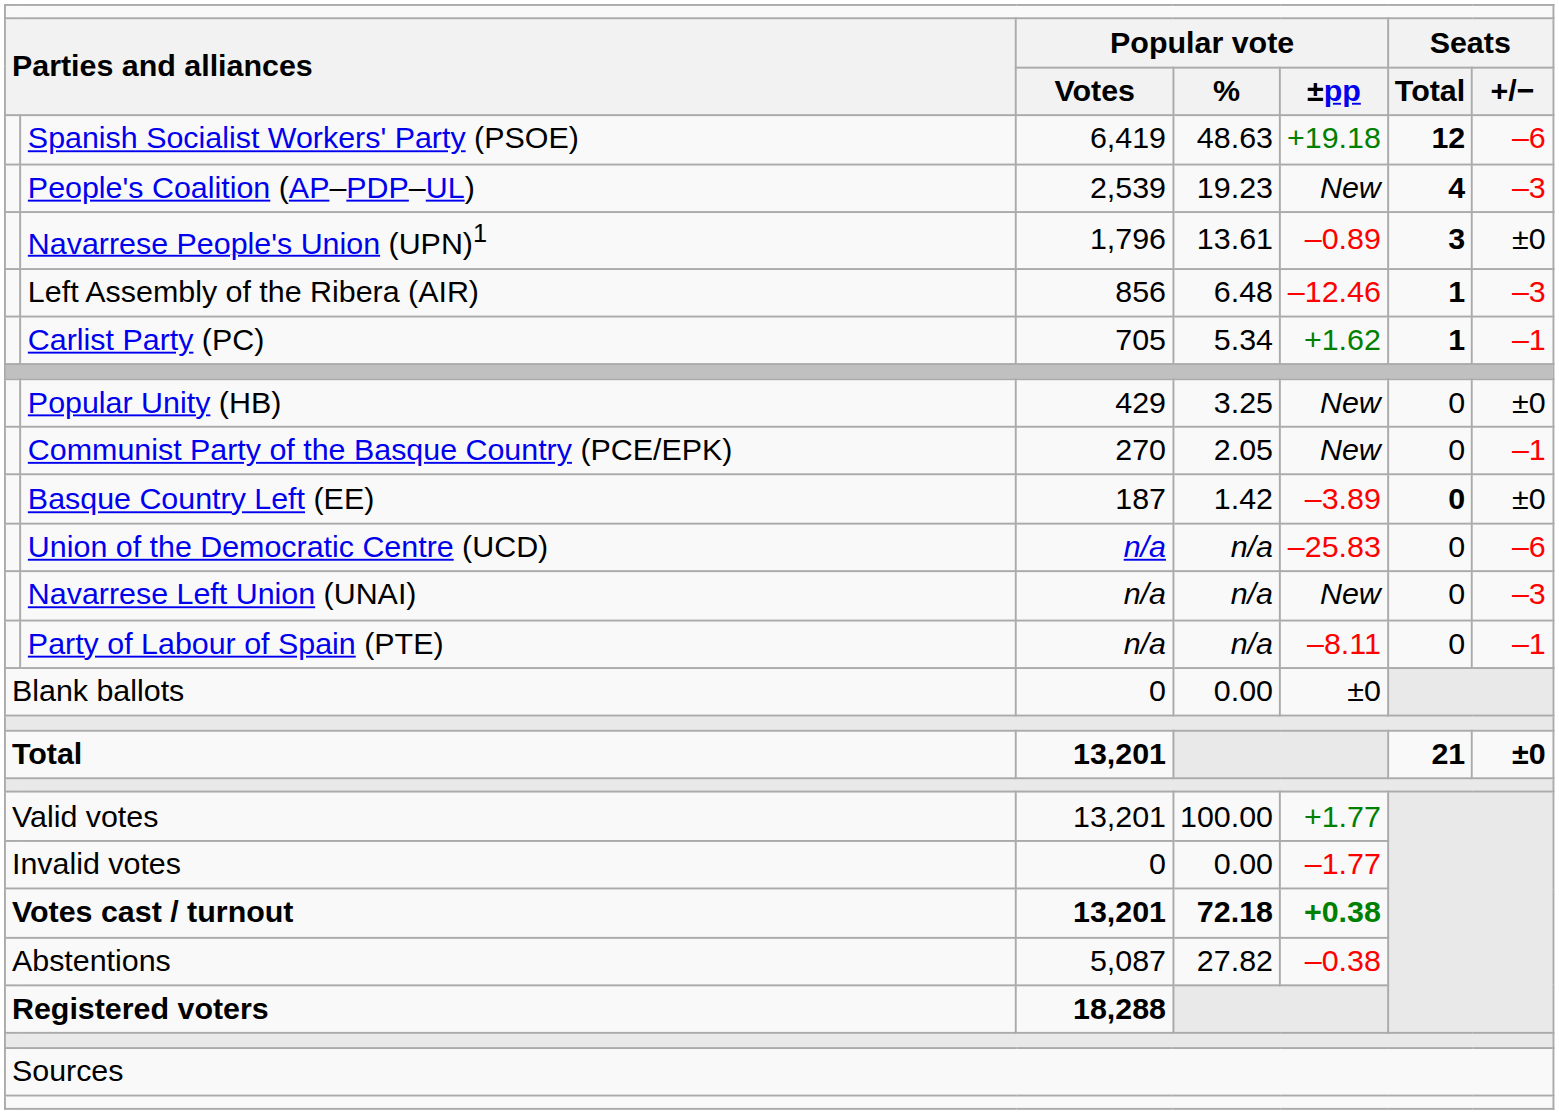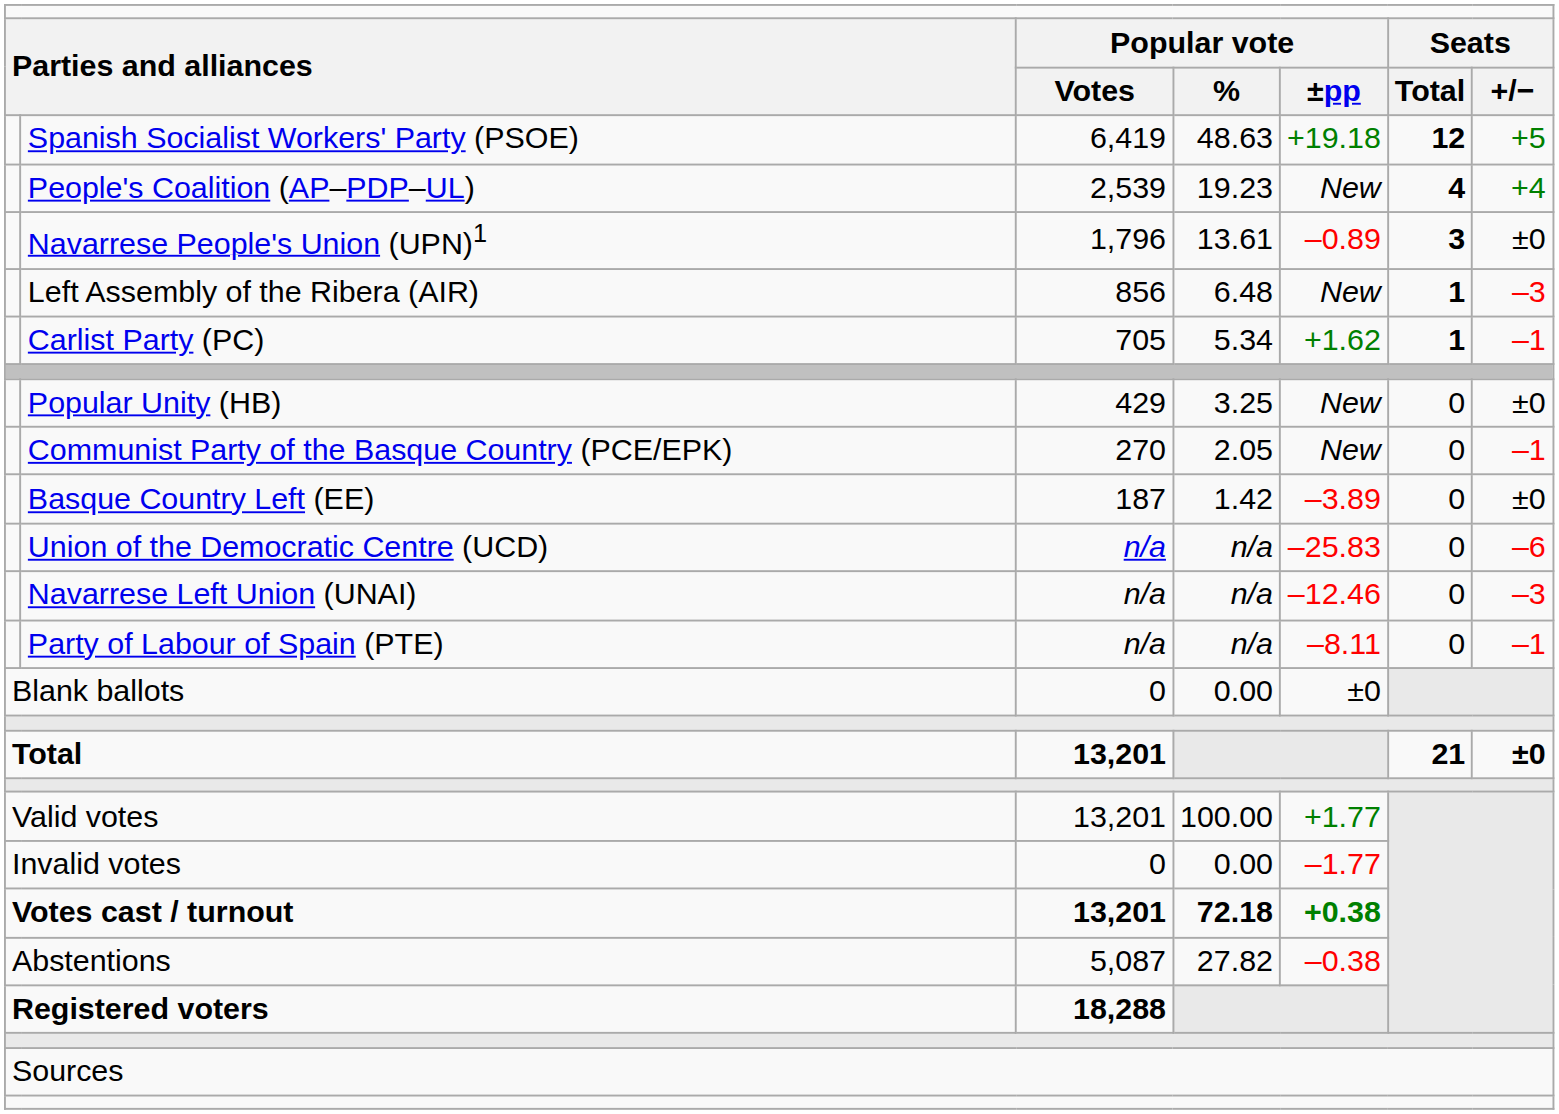(1529, 139) –6 -> (1528, 139) +5
(1529, 187) –3 -> (1528, 187) +4
(1334, 291) –12.46 -> (1350, 291) New
(1457, 498) bold -> (1457, 498) normal
(1350, 595) New -> (1334, 595) –12.46
